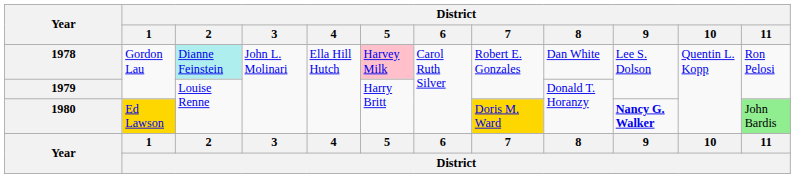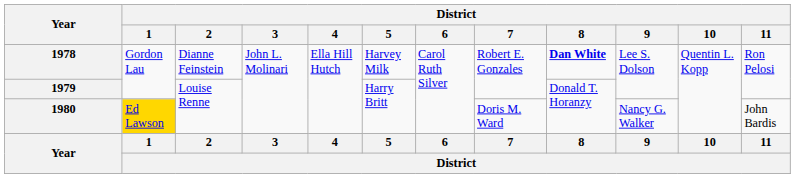(201, 61) paleturquoise background -> (201, 61) no background
(382, 61) pink background -> (383, 61) no background
(573, 54) normal -> (578, 54) bold
(497, 115) gold background -> (499, 115) no background
(640, 115) bold -> (642, 115) normal
(761, 115) lightgreen background -> (760, 115) no background
